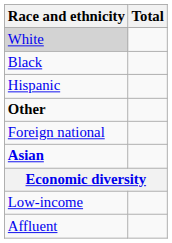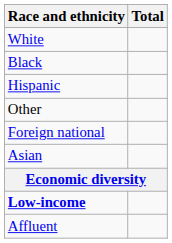(26, 39) lightgrey background -> (26, 39) no background
(27, 109) bold -> (25, 109) normal
(26, 156) bold -> (25, 156) normal
(45, 202) normal -> (47, 202) bold
